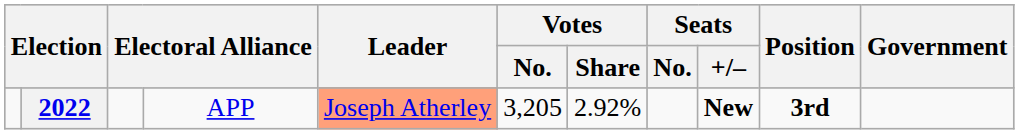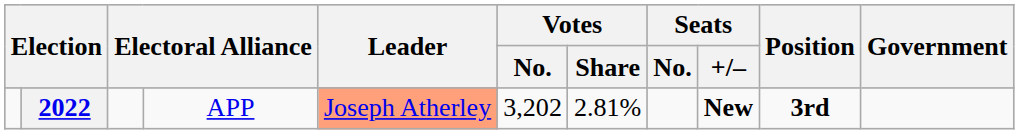(533, 107) 3,205 -> (533, 107) 3,202
(608, 107) 2.92% -> (608, 107) 2.81%
